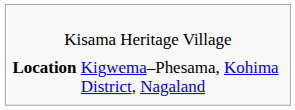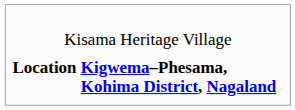(180, 77) normal -> (179, 77) bold
